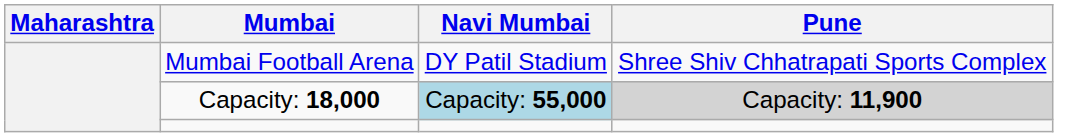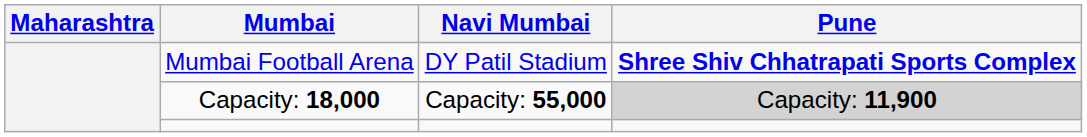(832, 61) normal -> (847, 61) bold
(516, 100) lightblue background -> (516, 100) no background
